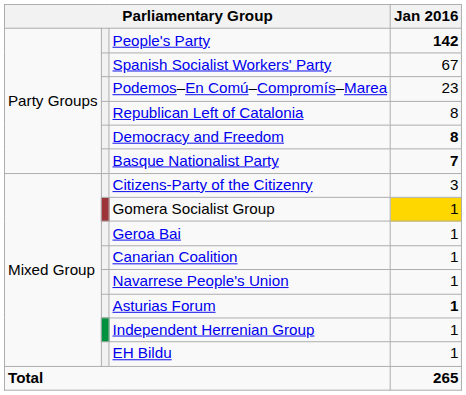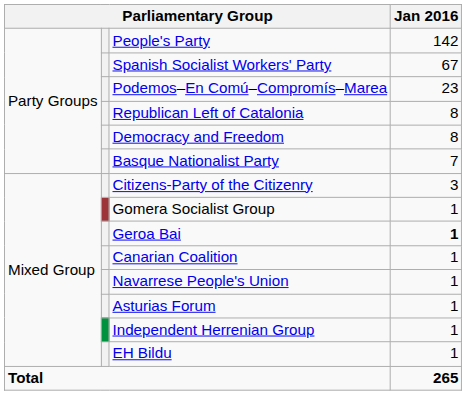(446, 40) bold -> (446, 40) normal
(454, 137) bold -> (454, 137) normal
(454, 161) bold -> (454, 161) normal
(454, 209) gold background -> (454, 209) no background
(454, 233) normal -> (454, 233) bold
(454, 305) bold -> (454, 305) normal
